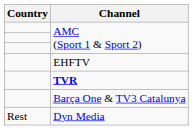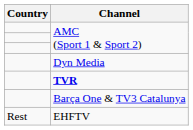(72, 62) EHFTV -> (79, 62) Dyn Media
(79, 116) Dyn Media -> (72, 116) EHFTV
